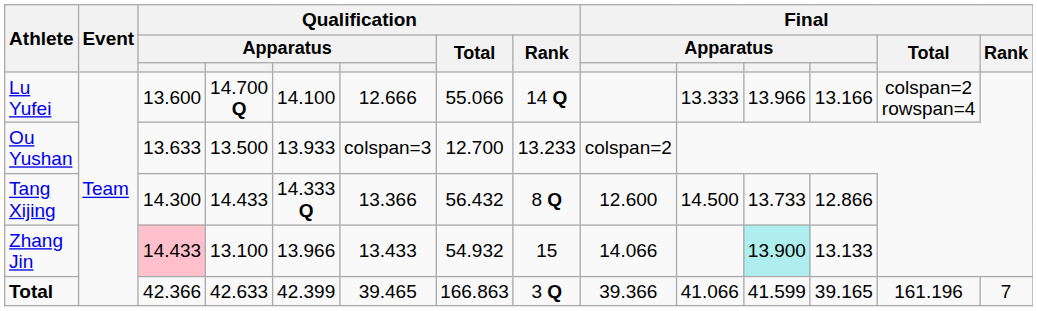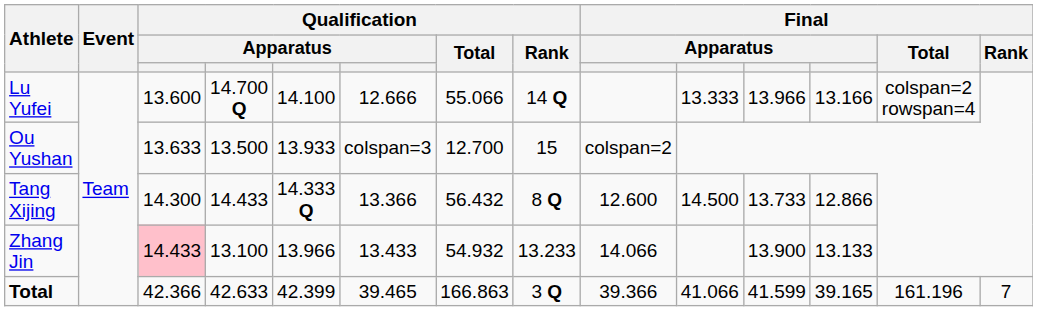(547, 149) 13.233 -> (547, 149) 15
(547, 251) 15 -> (547, 251) 13.233
(777, 251) paleturquoise background -> (777, 251) no background
